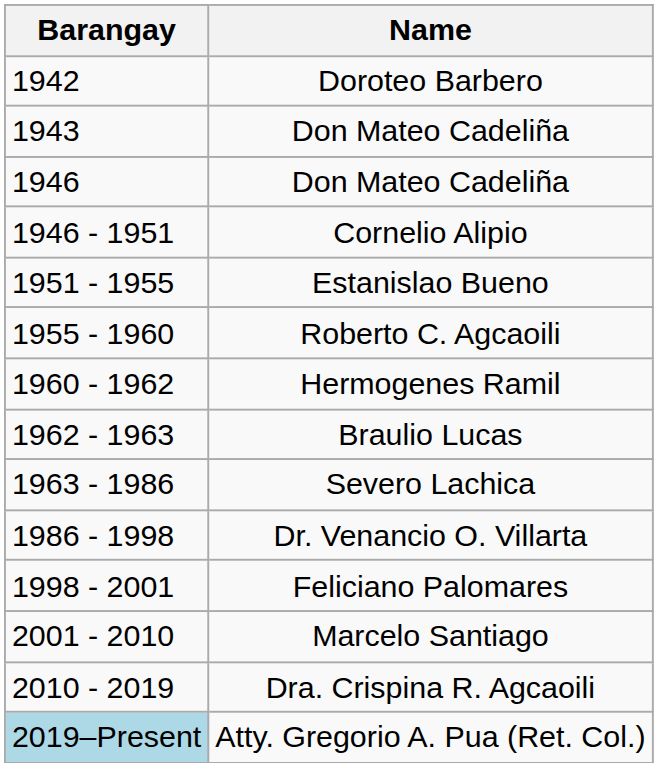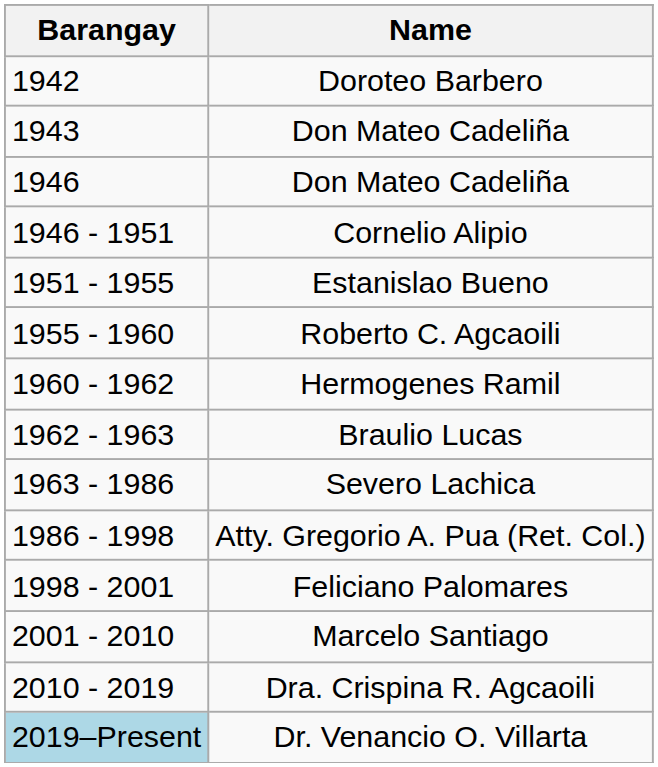(430, 535) Dr. Venancio O. Villarta -> (430, 535) Atty. Gregorio A. Pua (Ret. Col.)
(430, 737) Atty. Gregorio A. Pua (Ret. Col.) -> (430, 737) Dr. Venancio O. Villarta
